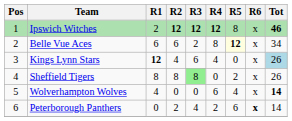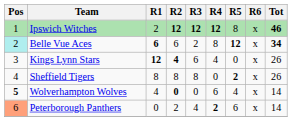(16, 44) no background -> (16, 44) paleturquoise background
(156, 44) normal -> (156, 44) bold
(235, 44) lightyellow background -> (235, 44) no background
(276, 44) normal -> (276, 44) bold
(176, 60) normal -> (176, 60) bold
(276, 60) lightblue background -> (276, 60) no background
(196, 76) lightgreen background -> (196, 76) no background
(235, 76) normal -> (235, 76) bold
(16, 92) normal -> (16, 92) bold
(176, 92) normal -> (176, 92) bold
(276, 92) bold -> (276, 92) normal
(16, 108) no background -> (16, 108) lightsalmon background
(216, 108) normal -> (216, 108) bold
(255, 108) bold -> (255, 108) normal
